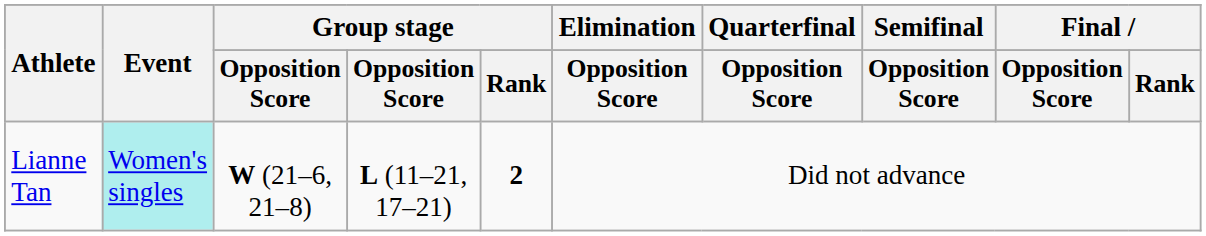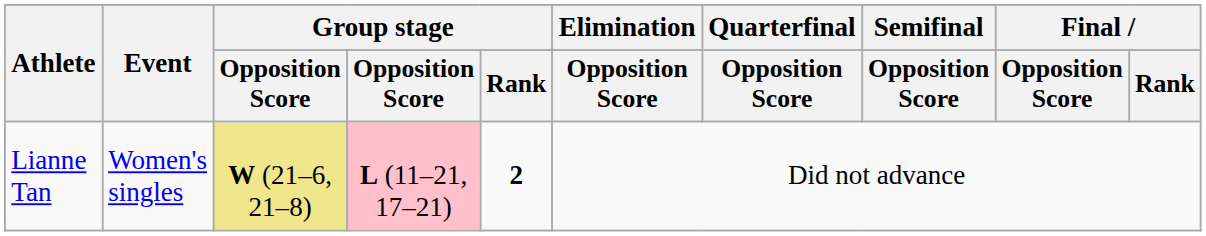(158, 176) paleturquoise background -> (158, 176) no background
(280, 192) no background -> (280, 192) khaki background
(414, 192) no background -> (414, 192) pink background
